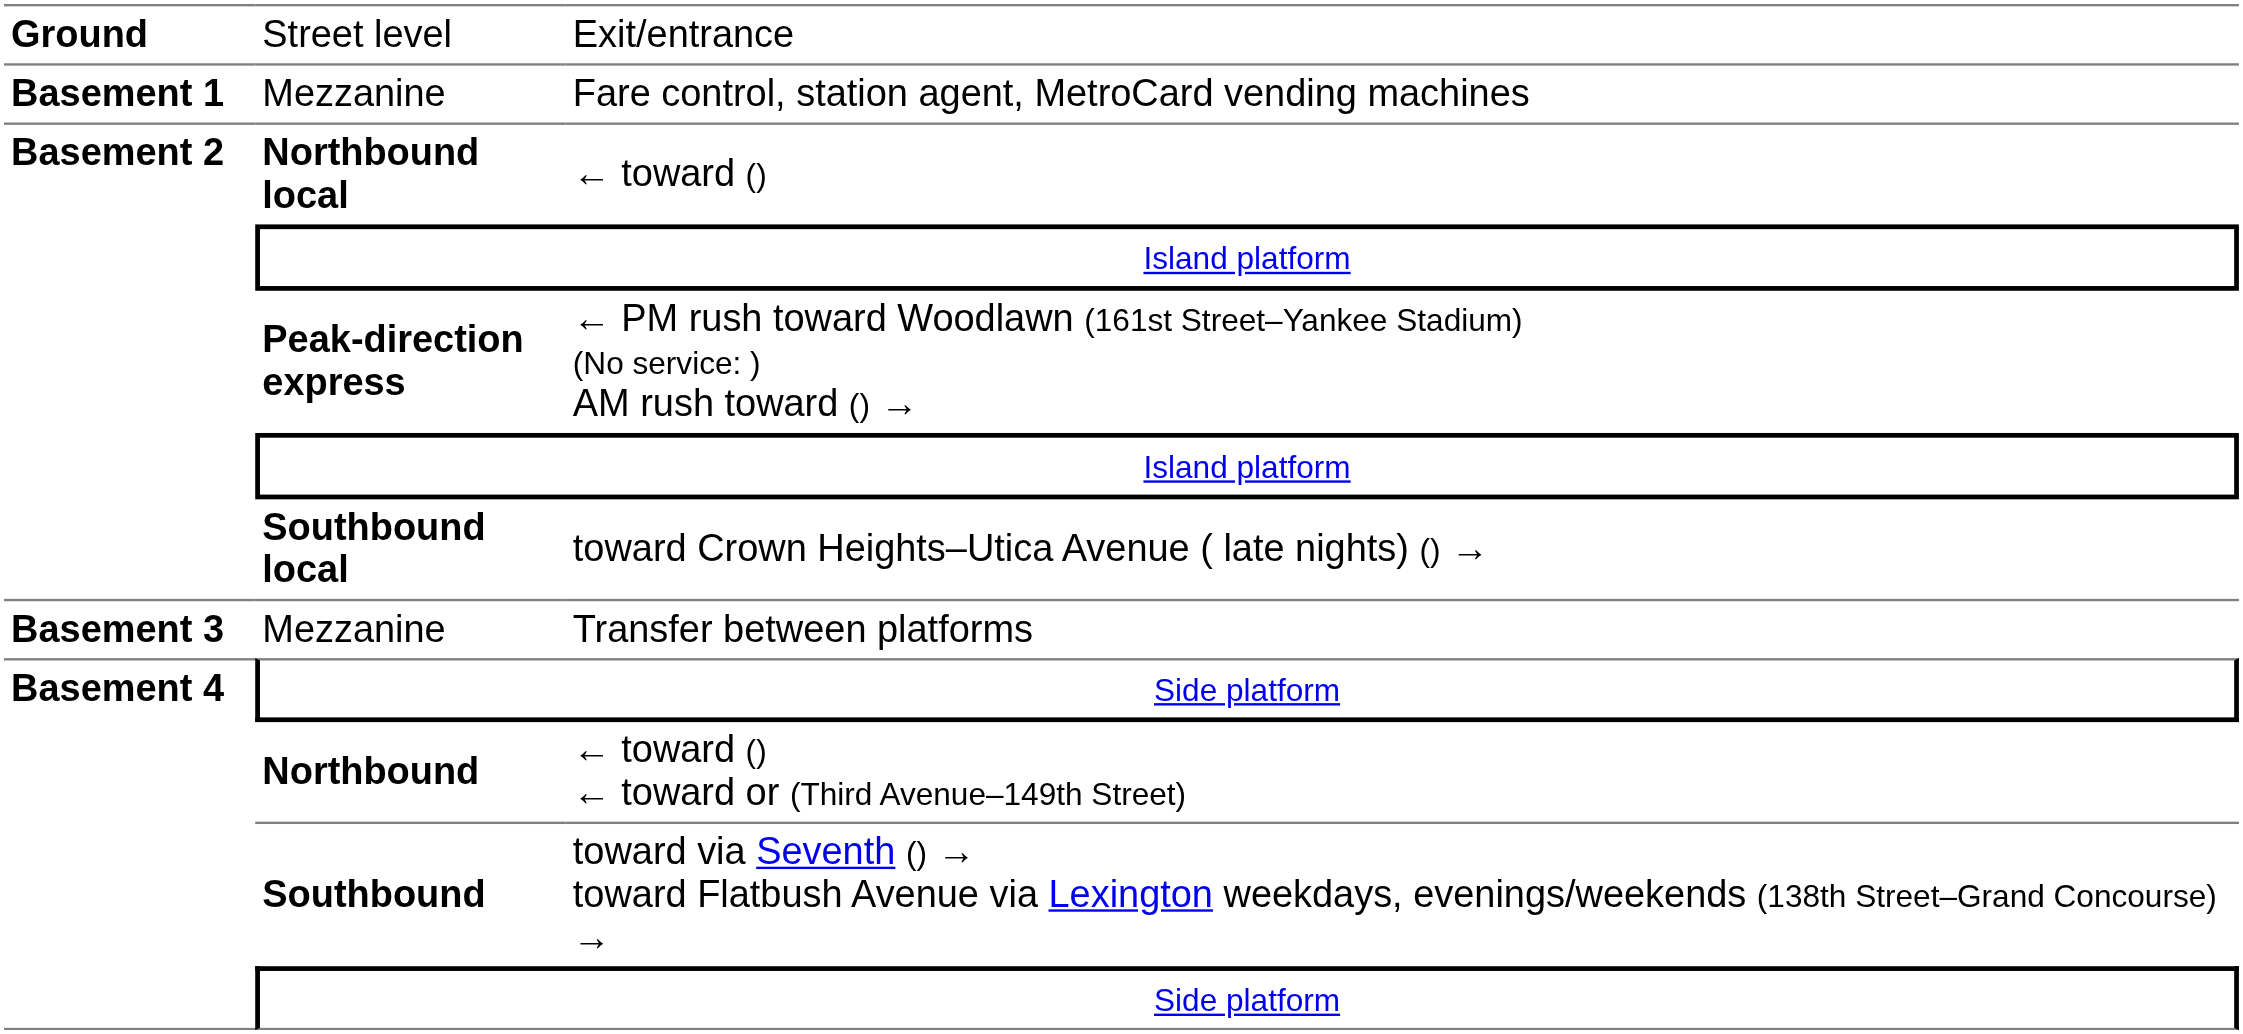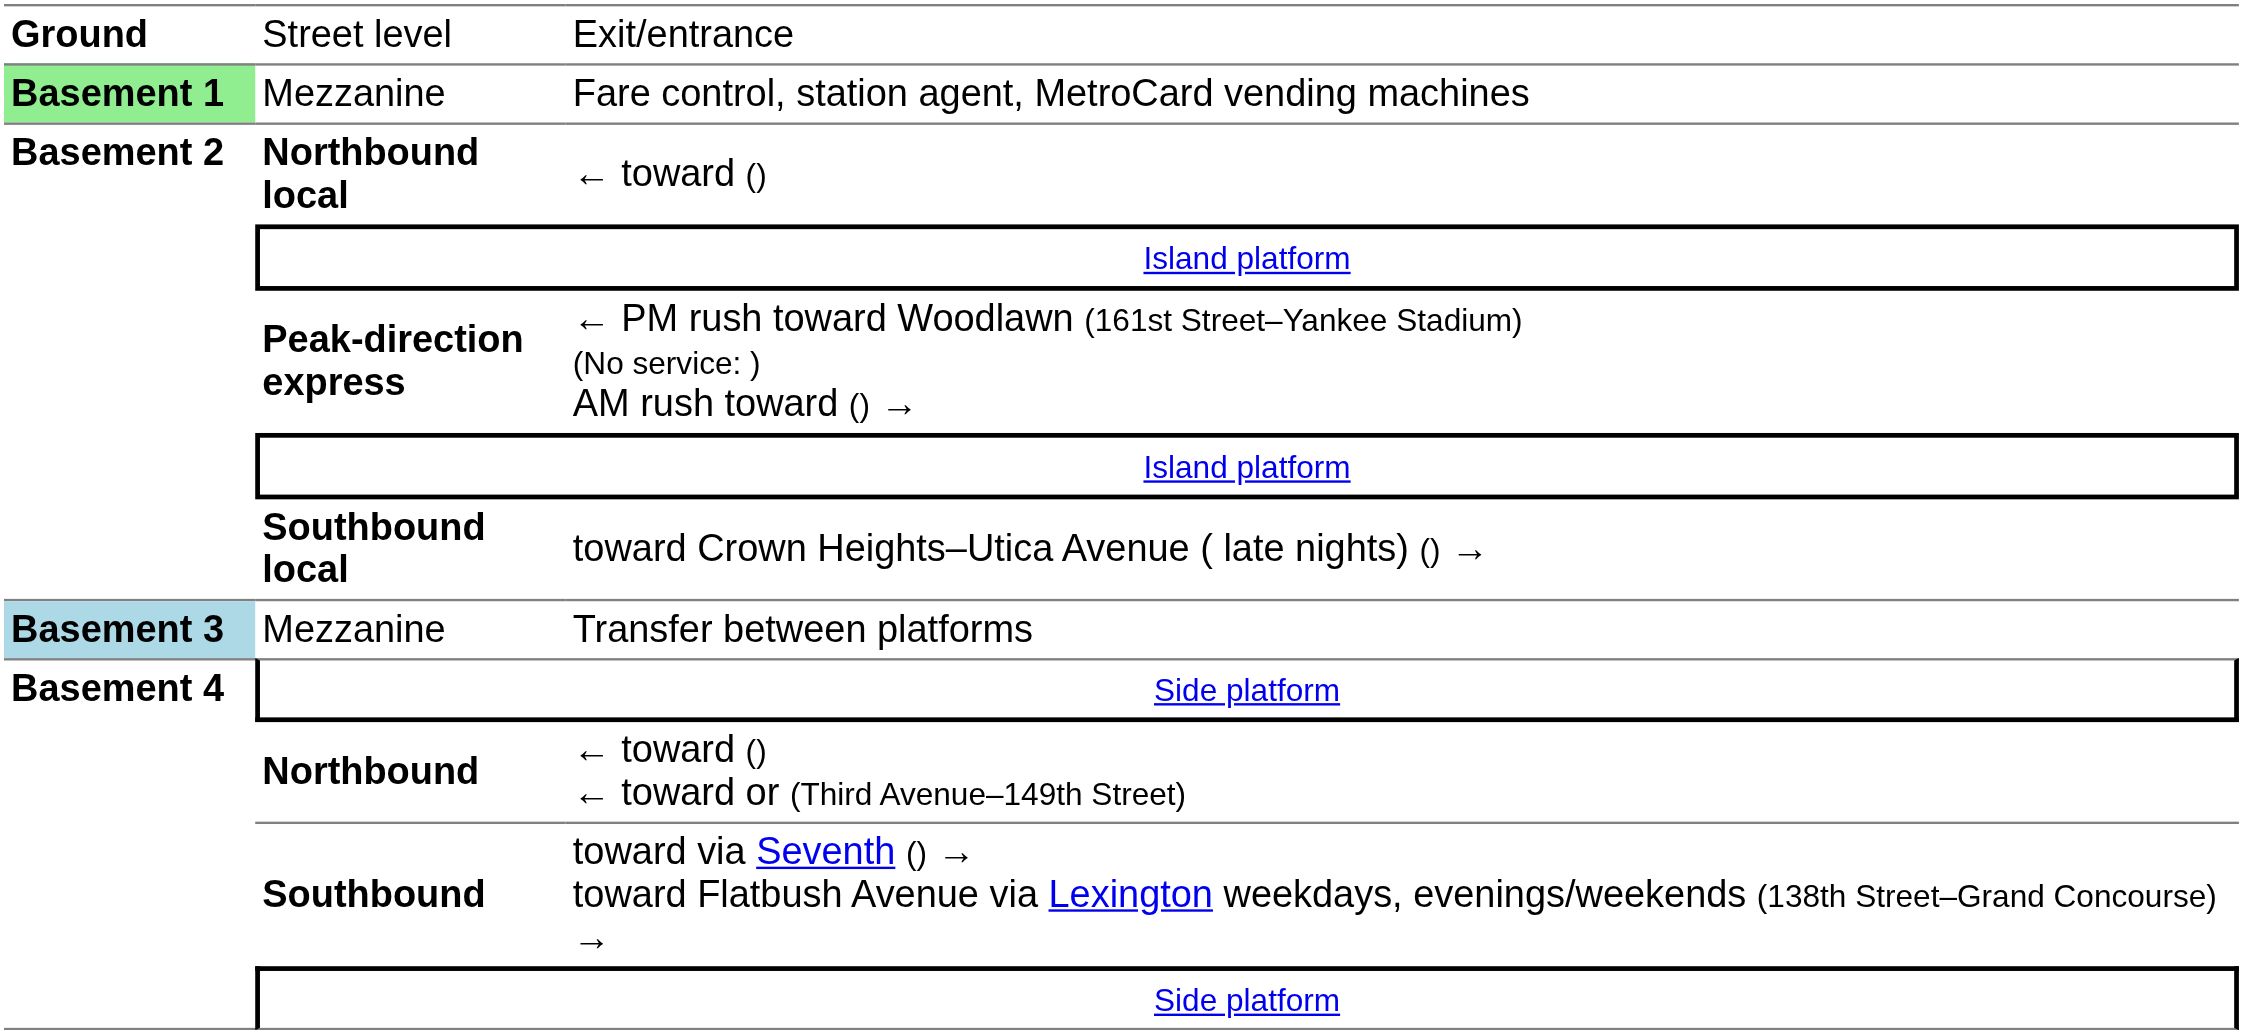(118, 93) no background -> (118, 93) lightgreen background
(118, 628) no background -> (118, 628) lightblue background
